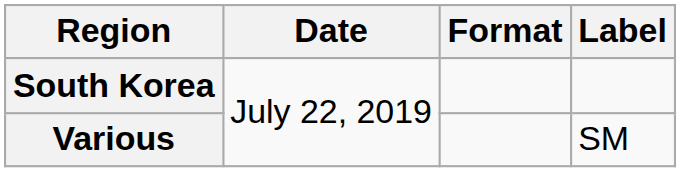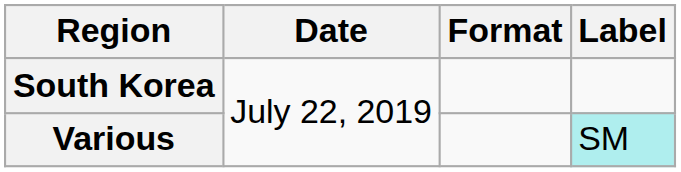(604, 138) no background -> (604, 138) paleturquoise background
